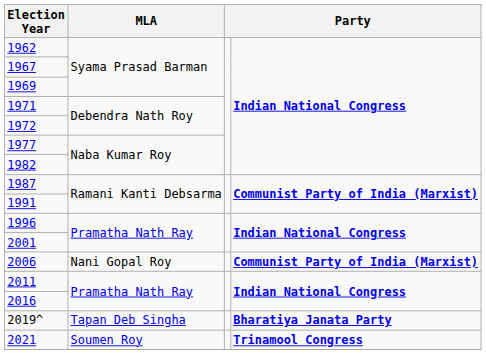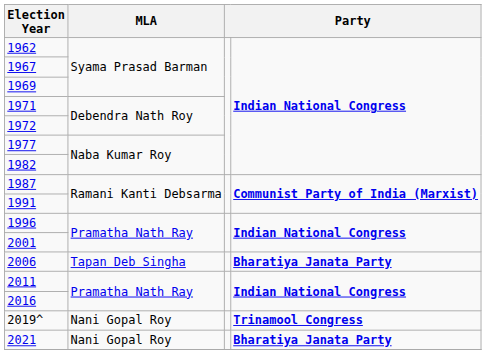(121, 262) Nani Gopal Roy -> (128, 262) Tapan Deb Singha
(356, 262) Communist Party of India (Marxist) -> (312, 262) Bharatiya Janata Party
(128, 320) Tapan Deb Singha -> (121, 320) Nani Gopal Roy
(312, 320) Bharatiya Janata Party -> (298, 320) Trinamool Congress
(107, 340) Soumen Roy -> (121, 340) Nani Gopal Roy
(298, 340) Trinamool Congress -> (312, 340) Bharatiya Janata Party
